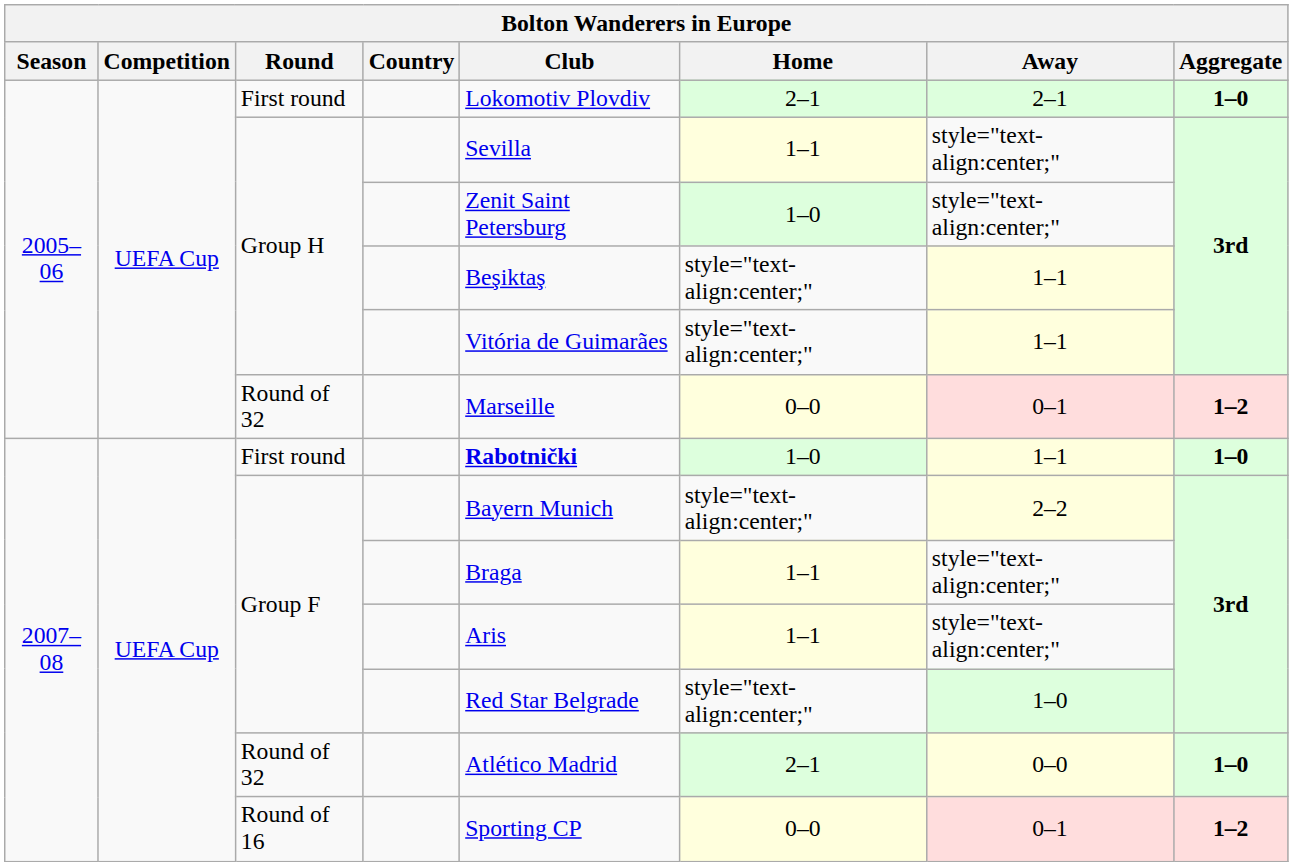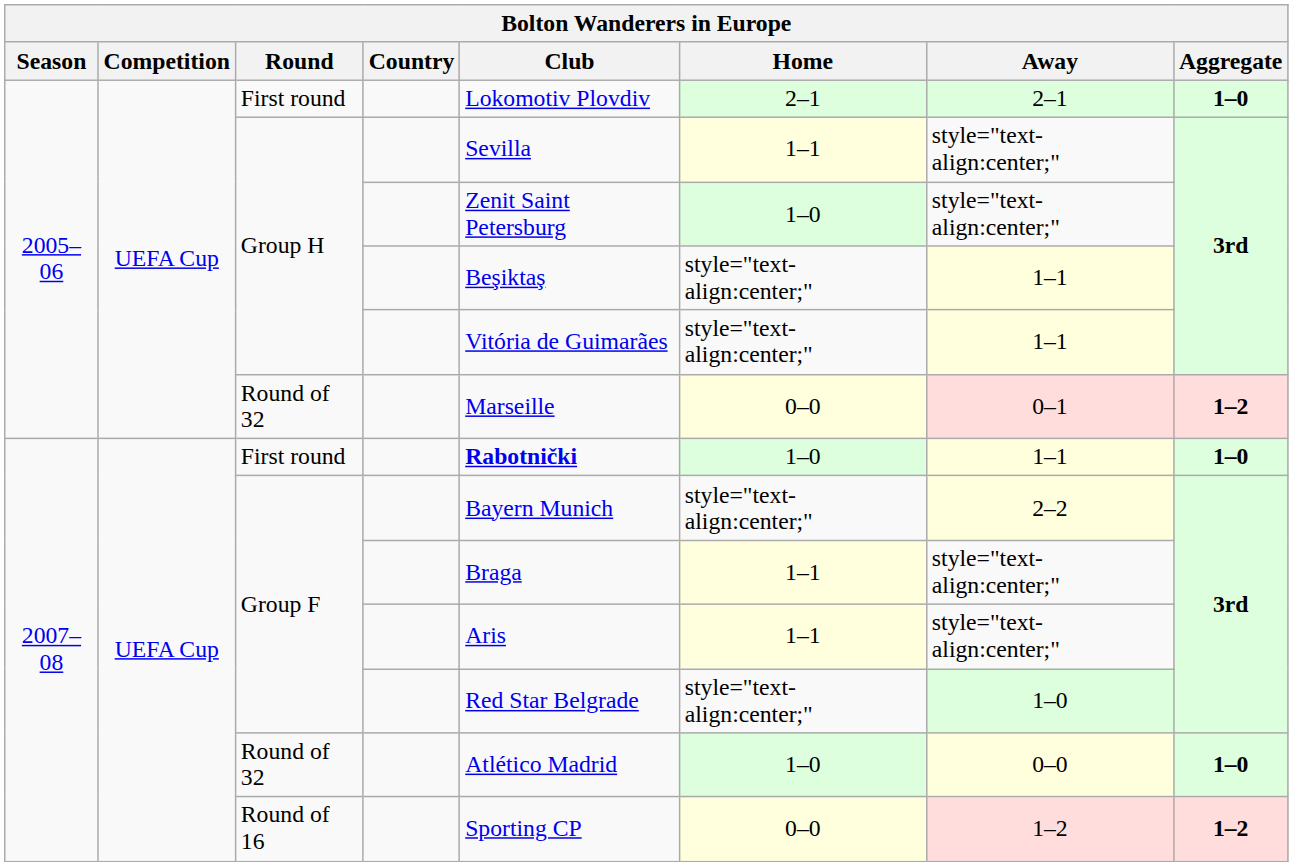(803, 764) 2–1 -> (803, 764) 1–0
(1050, 828) 0–1 -> (1050, 828) 1–2
